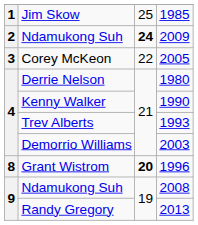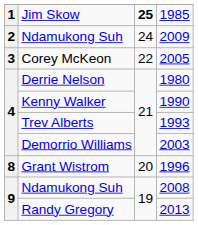(146, 15) normal -> (146, 15) bold
(146, 36) bold -> (146, 36) normal
(146, 166) bold -> (146, 166) normal
